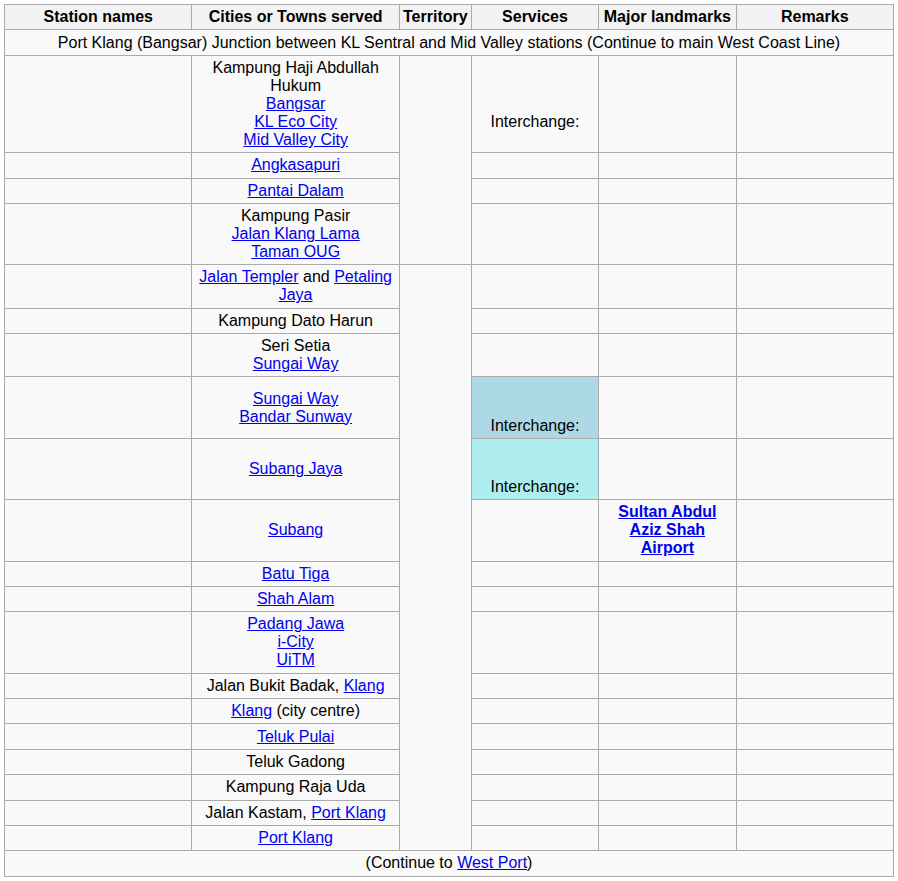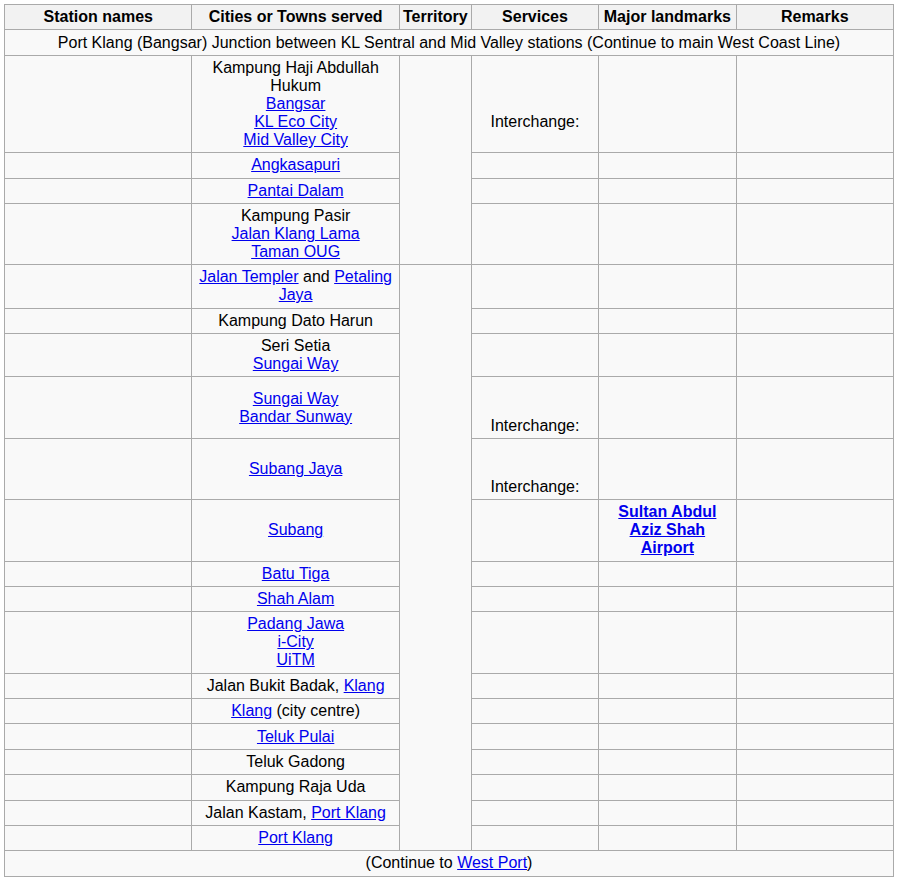(535, 425) lightblue background -> (535, 425) no background
(535, 486) paleturquoise background -> (535, 486) no background
